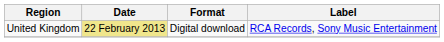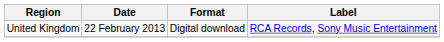(125, 28) khaki background -> (125, 28) no background
